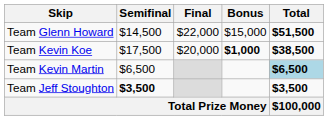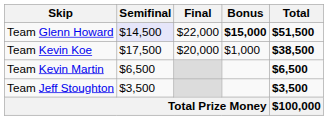(140, 32) no background -> (140, 32) lavender background
(245, 32) normal -> (245, 32) bold
(242, 50) bold -> (242, 50) normal
(290, 69) lightblue background -> (290, 69) no background
(137, 87) bold -> (137, 87) normal
